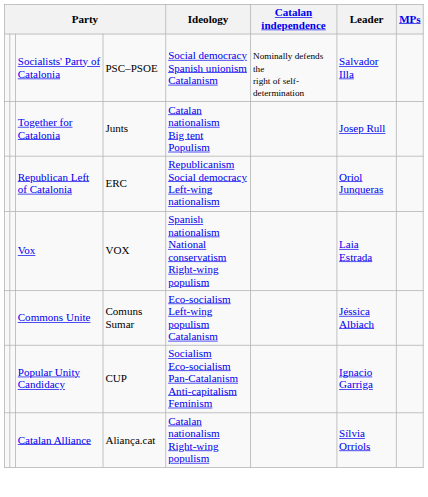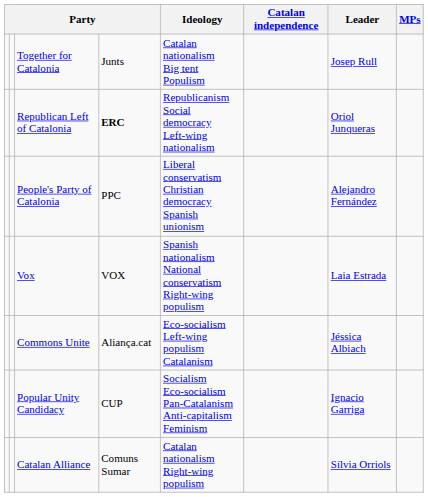- row: (59, 68)
(116, 183) normal -> (113, 122) bold
+ row: (54, 196)
(124, 318) Comuns Sumar -> (126, 342) Aliança.cat
(130, 440) Aliança.cat -> (120, 464) Comuns Sumar
